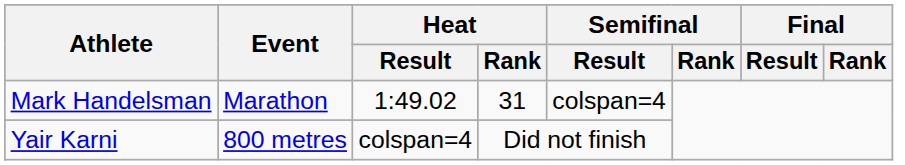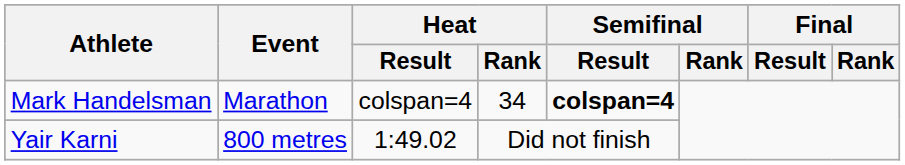(415, 101) 1:49.02 -> (415, 101) colspan=4
(512, 101) 31 -> (512, 101) 34
(609, 101) normal -> (613, 101) bold
(415, 140) colspan=4 -> (415, 140) 1:49.02
